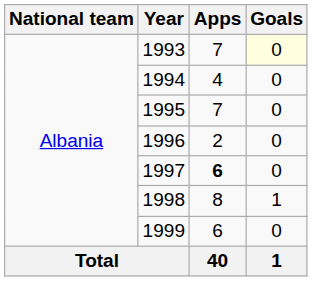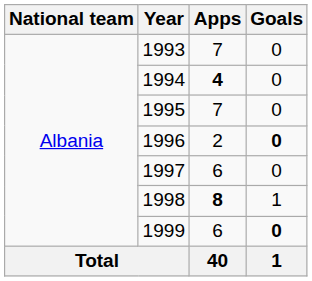(277, 49) lightyellow background -> (277, 49) no background
(218, 79) normal -> (218, 79) bold
(277, 140) normal -> (277, 140) bold
(218, 170) bold -> (218, 170) normal
(218, 200) normal -> (218, 200) bold
(277, 230) normal -> (277, 230) bold
